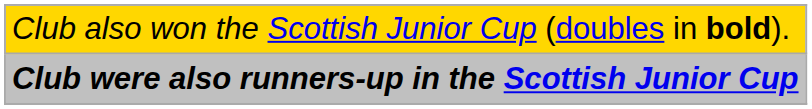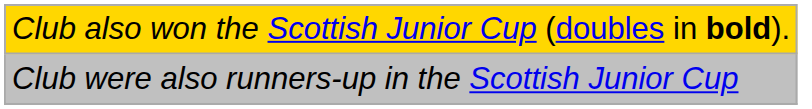(405, 78) bold -> (375, 78) normal
